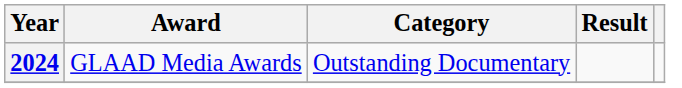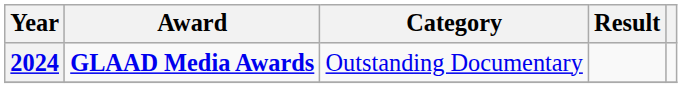(186, 62) normal -> (192, 62) bold
